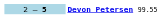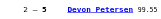(35, 9) lightblue background -> (35, 9) no background
